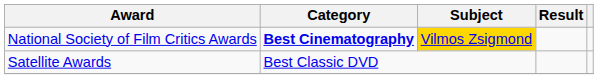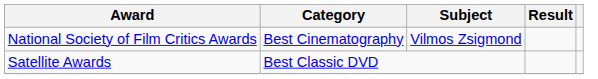(339, 39) bold -> (333, 39) normal
(476, 39) gold background -> (466, 39) no background
